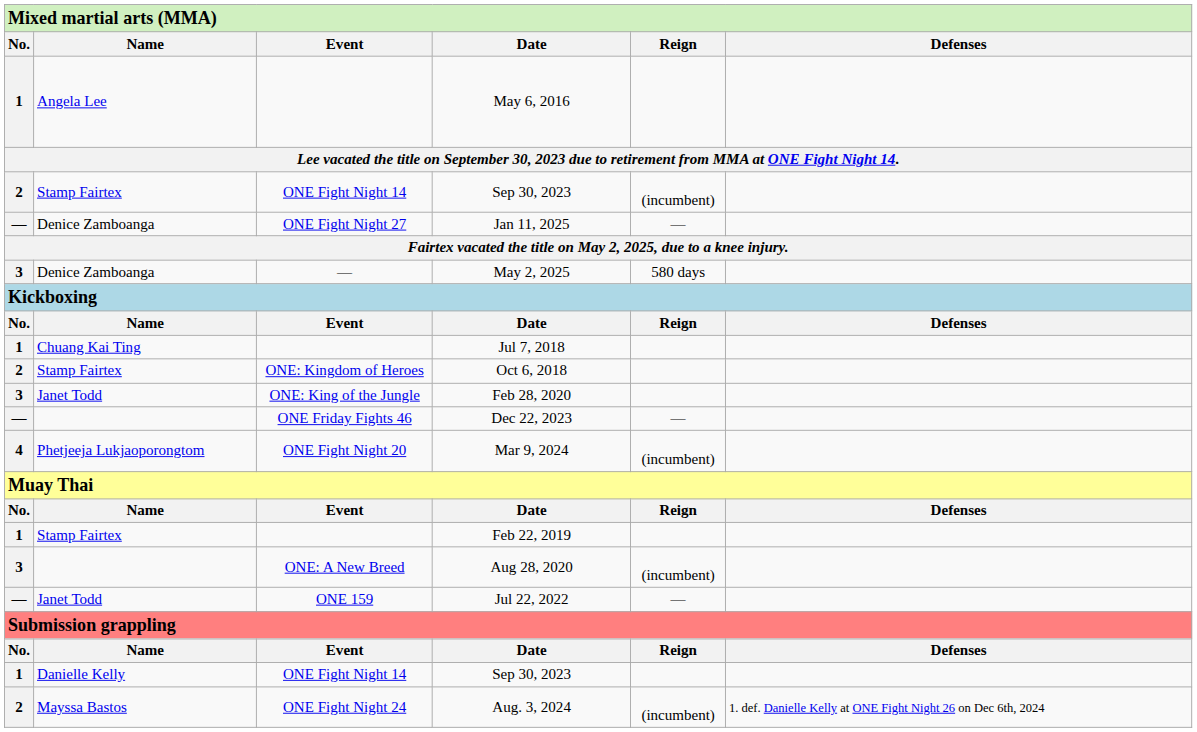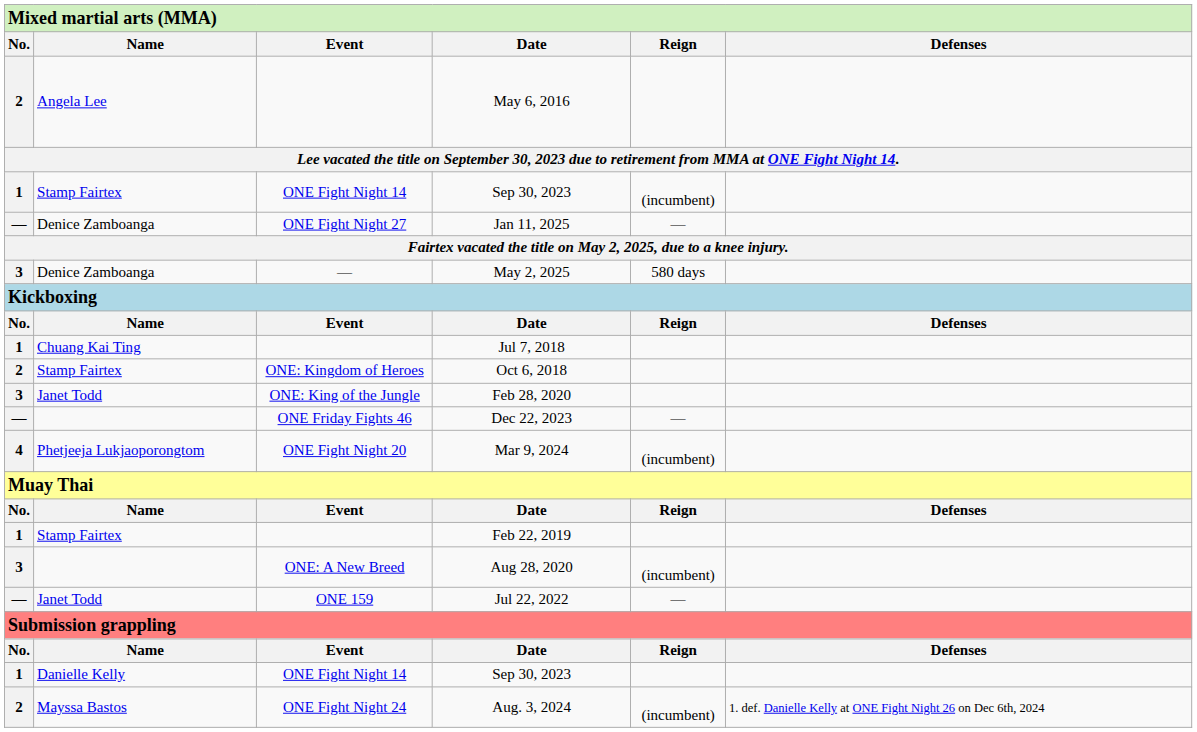(19, 101) 1 -> (19, 101) 2
(19, 191) 2 -> (19, 191) 1
